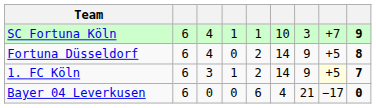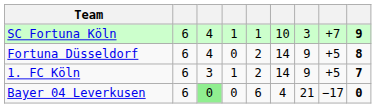(333, 73) lightyellow background -> (333, 73) no background
(209, 93) no background -> (209, 93) lightgreen background
